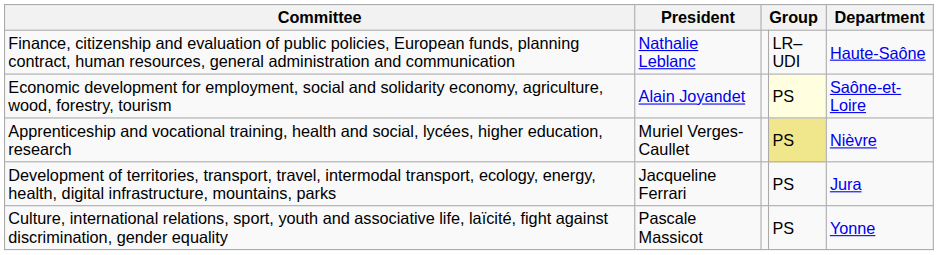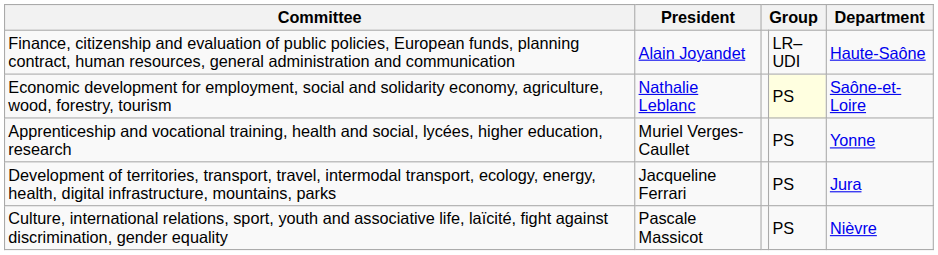(668, 52) Nathalie Leblanc -> (692, 52) Alain Joyandet
(692, 96) Alain Joyandet -> (668, 96) Nathalie Leblanc
(783, 140) khaki background -> (783, 140) no background
(853, 140) Nièvre -> (853, 140) Yonne
(853, 228) Yonne -> (853, 228) Nièvre
